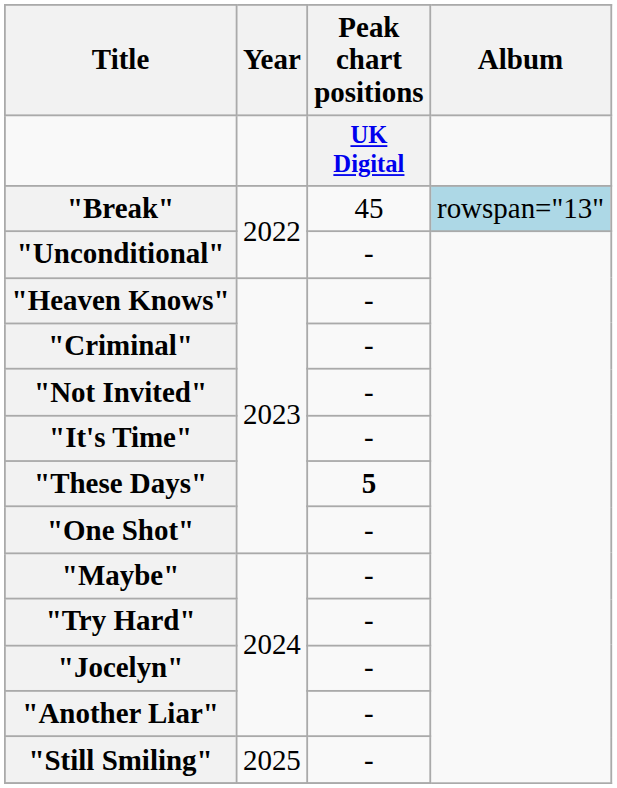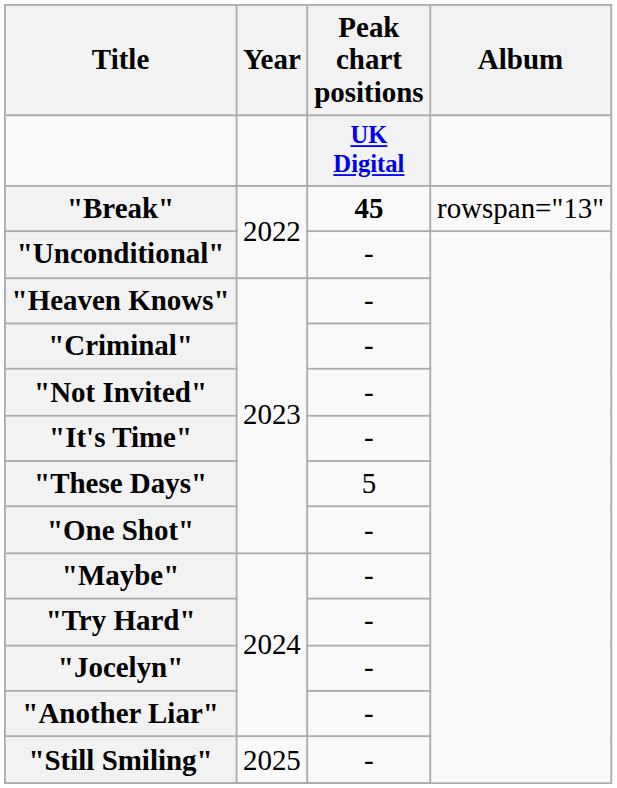(369, 208) normal -> (369, 208) bold
(521, 208) lightblue background -> (521, 208) no background
(369, 483) bold -> (369, 483) normal
